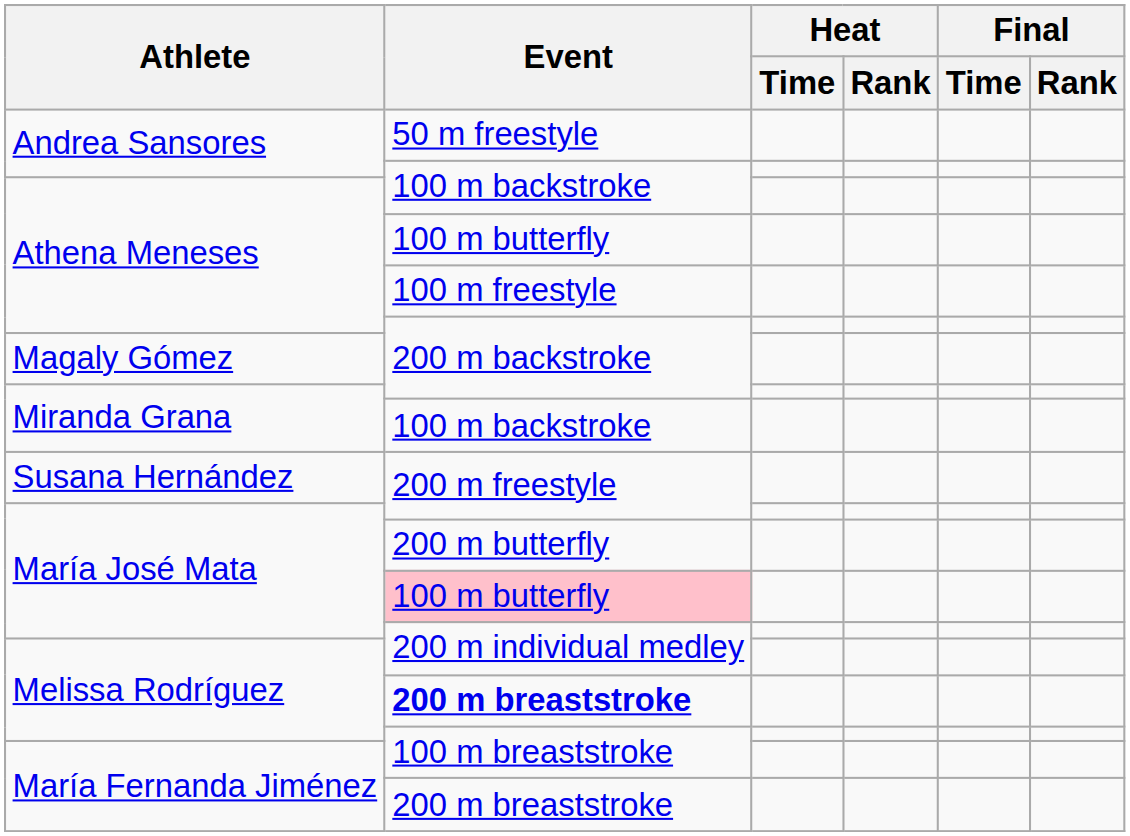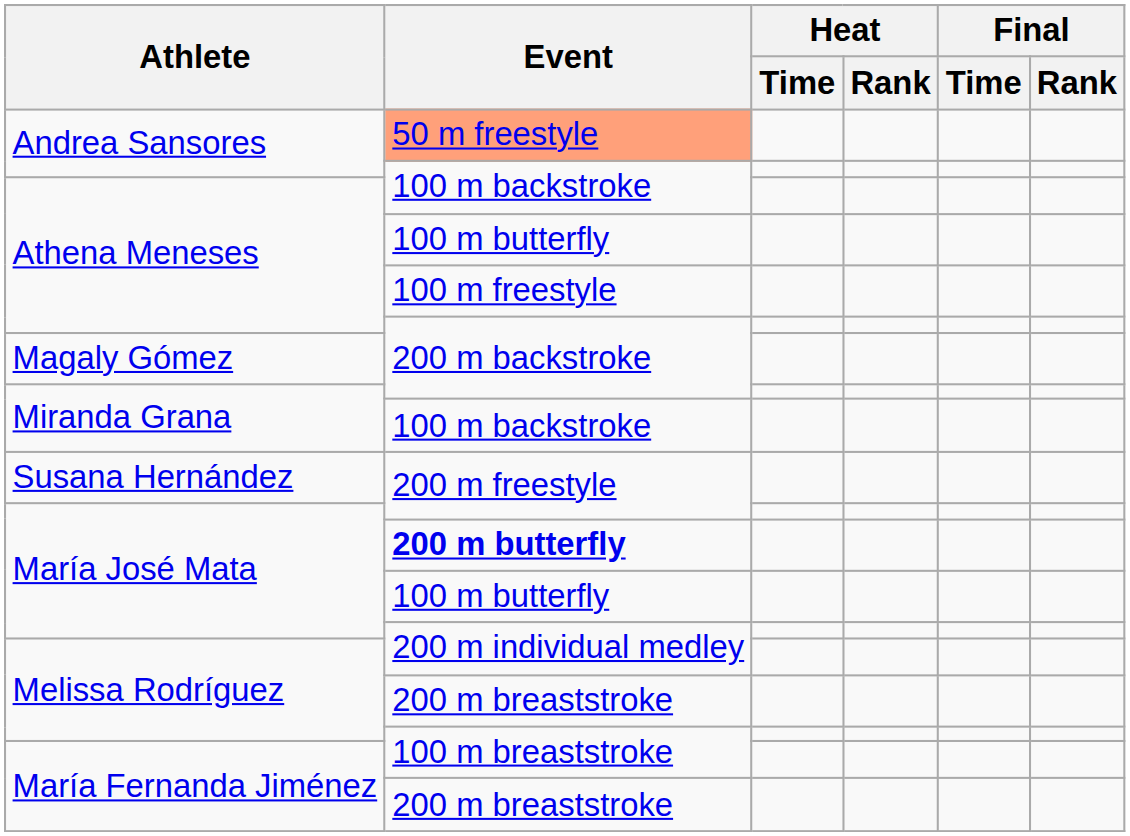(495, 134) no background -> (495, 134) lightsalmon background
(501, 544) normal -> (509, 544) bold
(501, 596) pink background -> (501, 596) no background
(542, 700) bold -> (533, 700) normal
